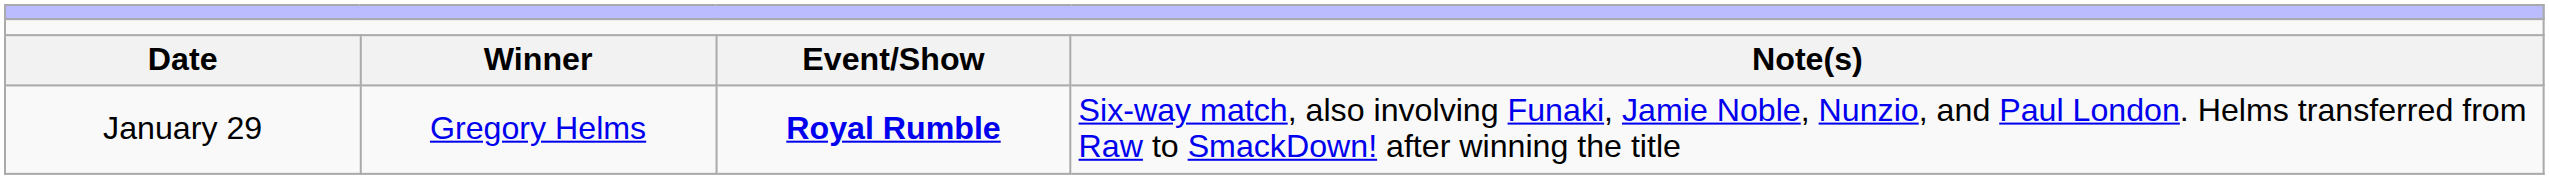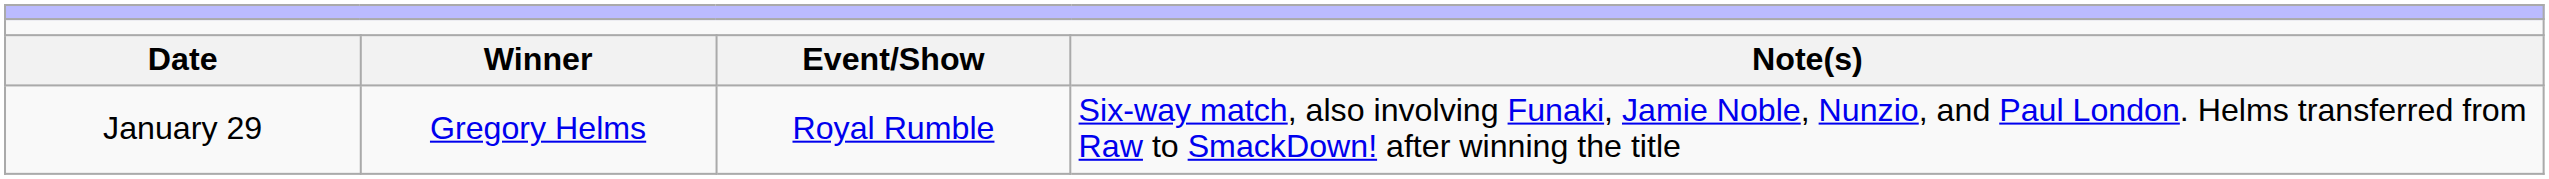(893, 128) bold -> (893, 128) normal
